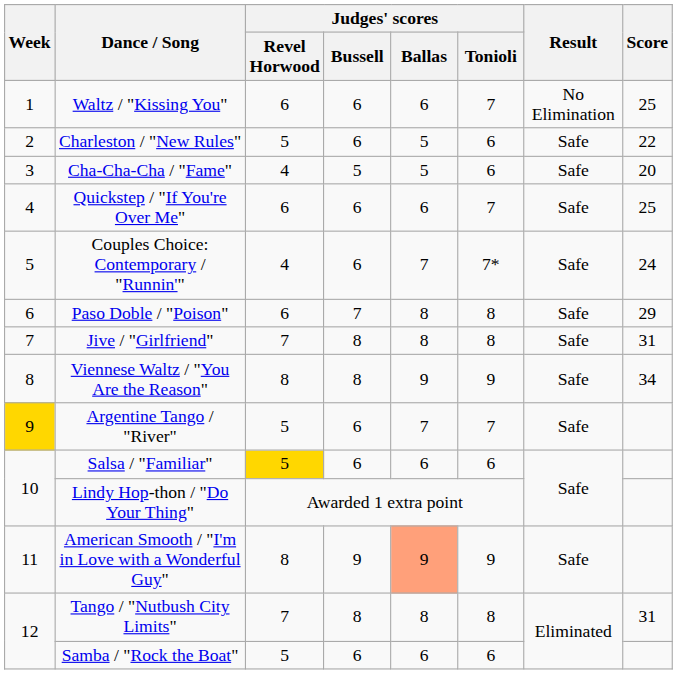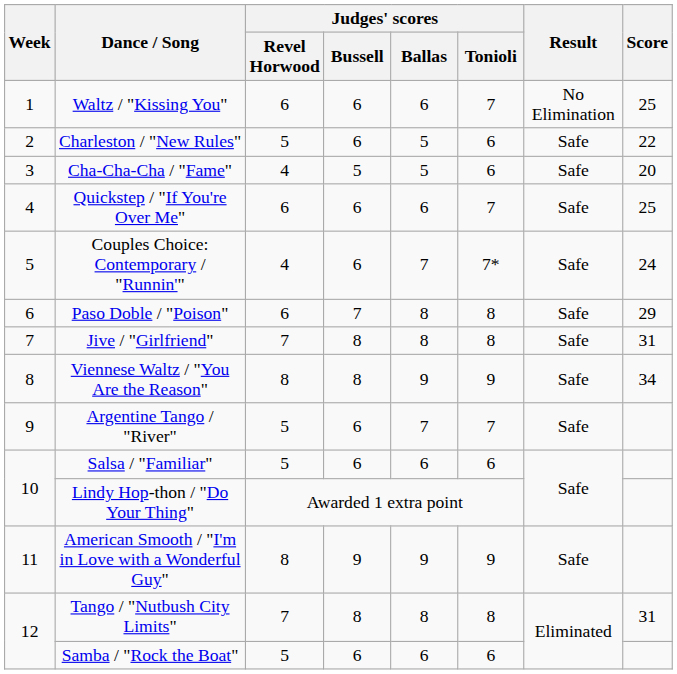(30, 426) gold background -> (30, 426) no background
(285, 464) gold background -> (285, 464) no background
(424, 559) lightsalmon background -> (424, 559) no background
